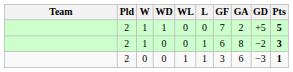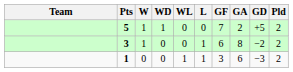columns swapped: (127, 12) <-> (279, 12)
